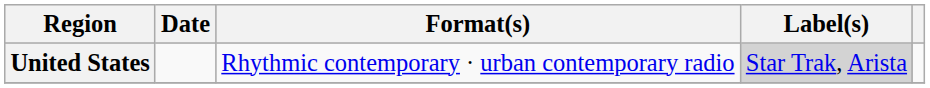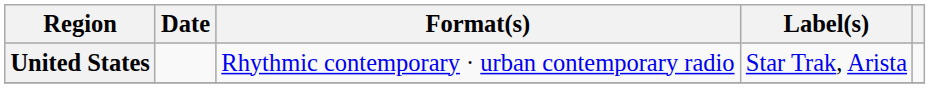(826, 62) lightgrey background -> (826, 62) no background
